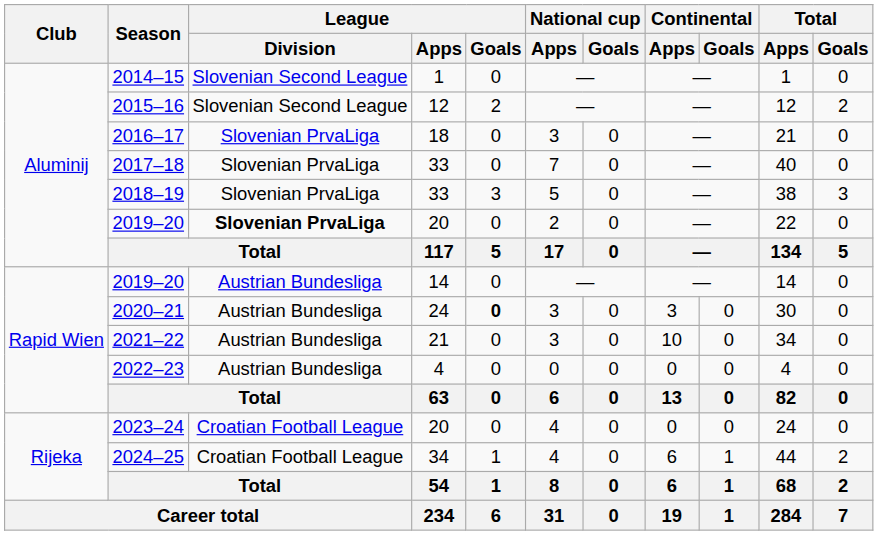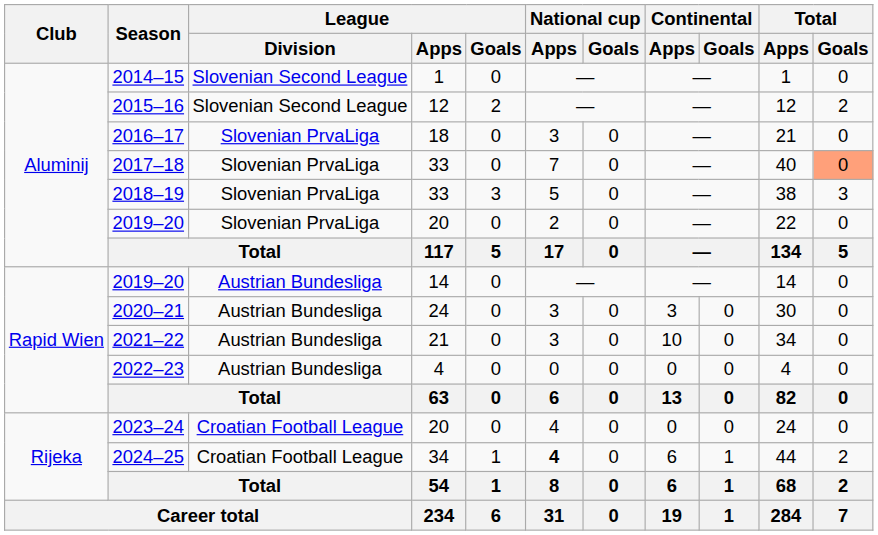(843, 164) no background -> (843, 164) lightsalmon background
(300, 223) bold -> (300, 223) normal
(496, 310) bold -> (496, 310) normal
(554, 456) normal -> (554, 456) bold
